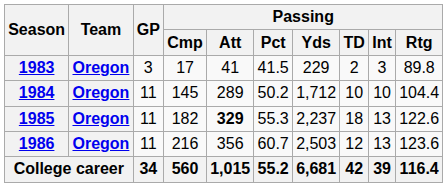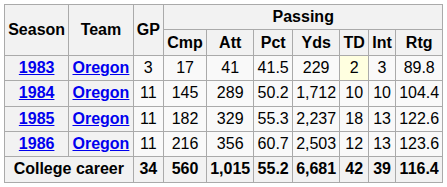(354, 67) no background -> (354, 67) lightyellow background
(230, 118) bold -> (230, 118) normal
